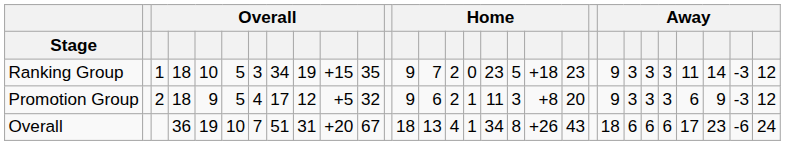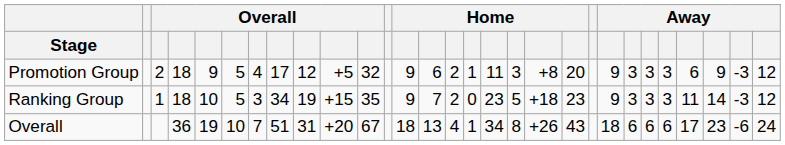rows swapped: (66, 72) <-> (74, 99)
